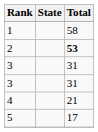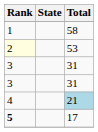(10, 48) no background -> (10, 48) lightyellow background
(72, 48) bold -> (72, 48) normal
(72, 100) no background -> (72, 100) lightblue background
(10, 118) normal -> (10, 118) bold
